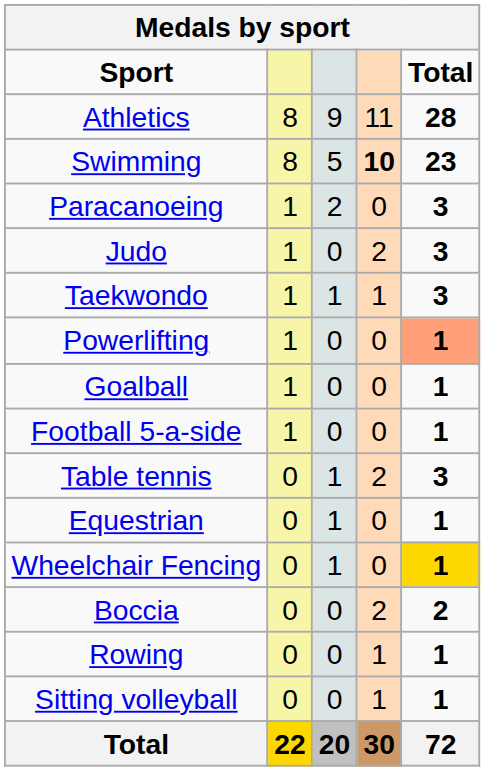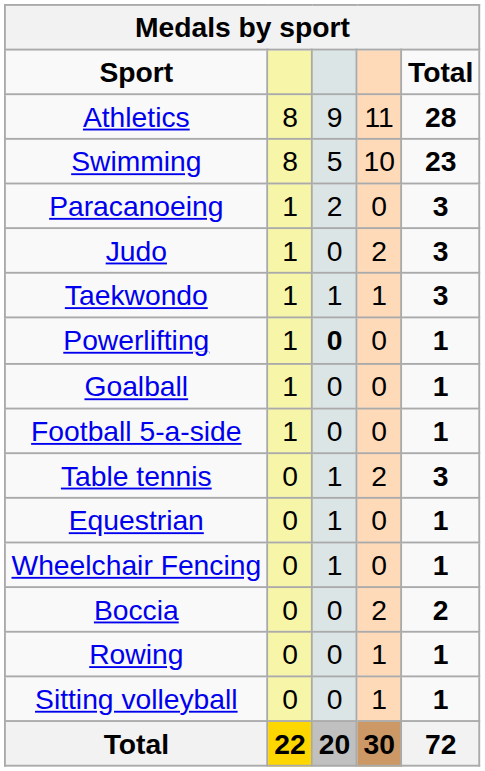(379, 162) bold -> (379, 162) normal
(335, 341) normal -> (335, 341) bold
(441, 341) lightsalmon background -> (441, 341) no background
(441, 565) gold background -> (441, 565) no background
